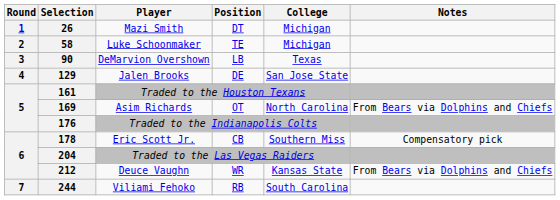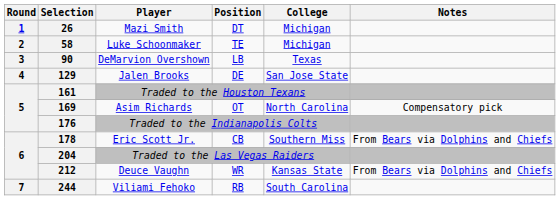(453, 108) From Bears via Dolphins and Chiefs -> (453, 108) Compensatory pick
(453, 139) Compensatory pick -> (453, 139) From Bears via Dolphins and Chiefs
